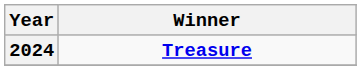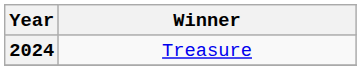(207, 50) bold -> (207, 50) normal
